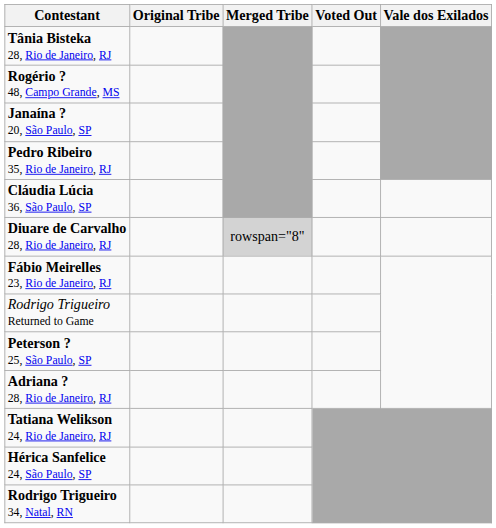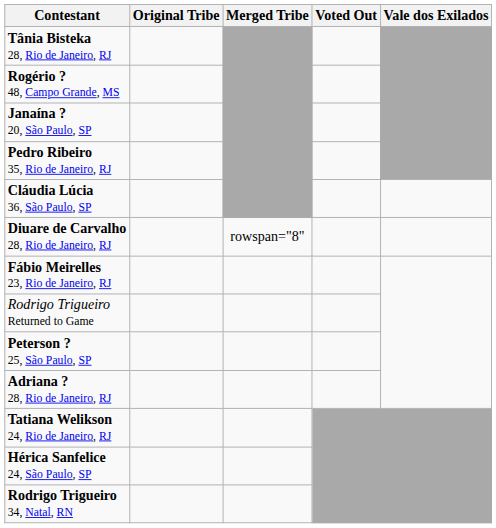(267, 236) lightgrey background -> (267, 236) no background
